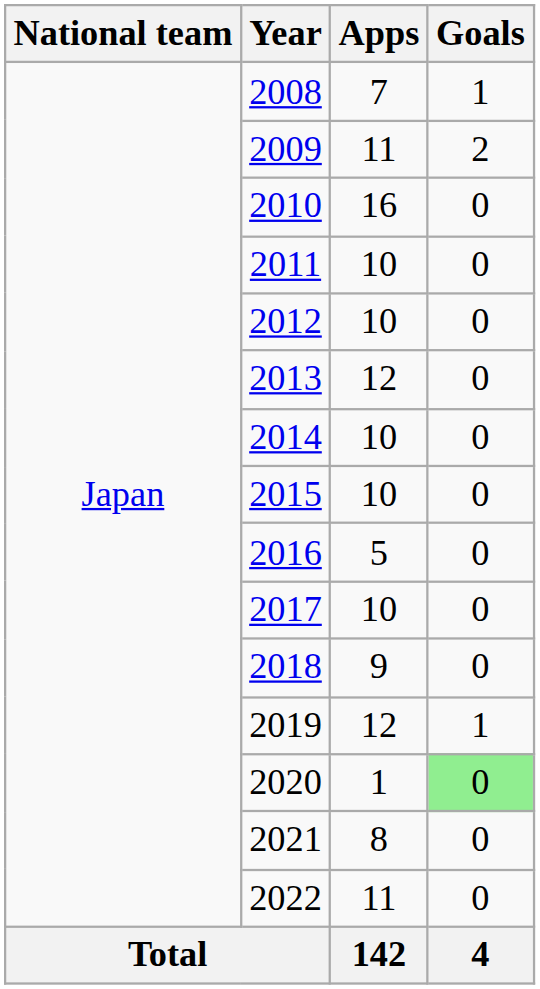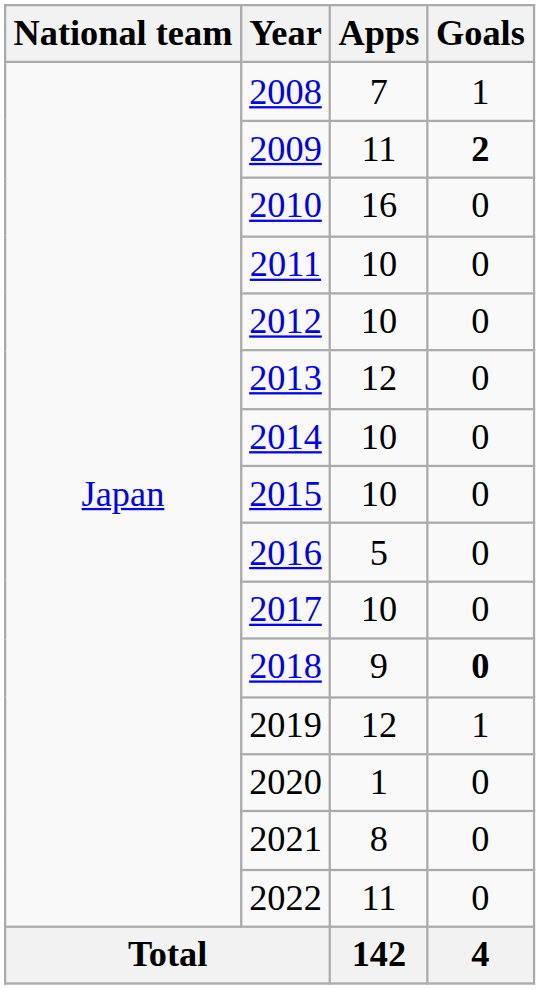(480, 148) normal -> (480, 148) bold
(480, 666) normal -> (480, 666) bold
(480, 782) lightgreen background -> (480, 782) no background
